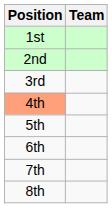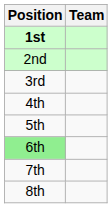(35, 37) normal -> (35, 37) bold
(35, 103) lightsalmon background -> (35, 103) no background
(35, 147) no background -> (35, 147) lightgreen background
